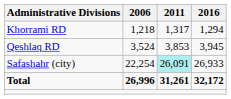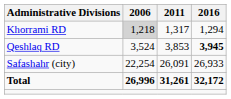(143, 30) no background -> (143, 30) lightgrey background
(211, 47) normal -> (211, 47) bold
(174, 64) paleturquoise background -> (174, 64) no background
